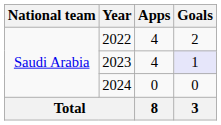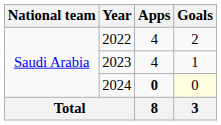(195, 62) lavender background -> (195, 62) no background
(154, 85) normal -> (154, 85) bold
(195, 85) no background -> (195, 85) lightyellow background
